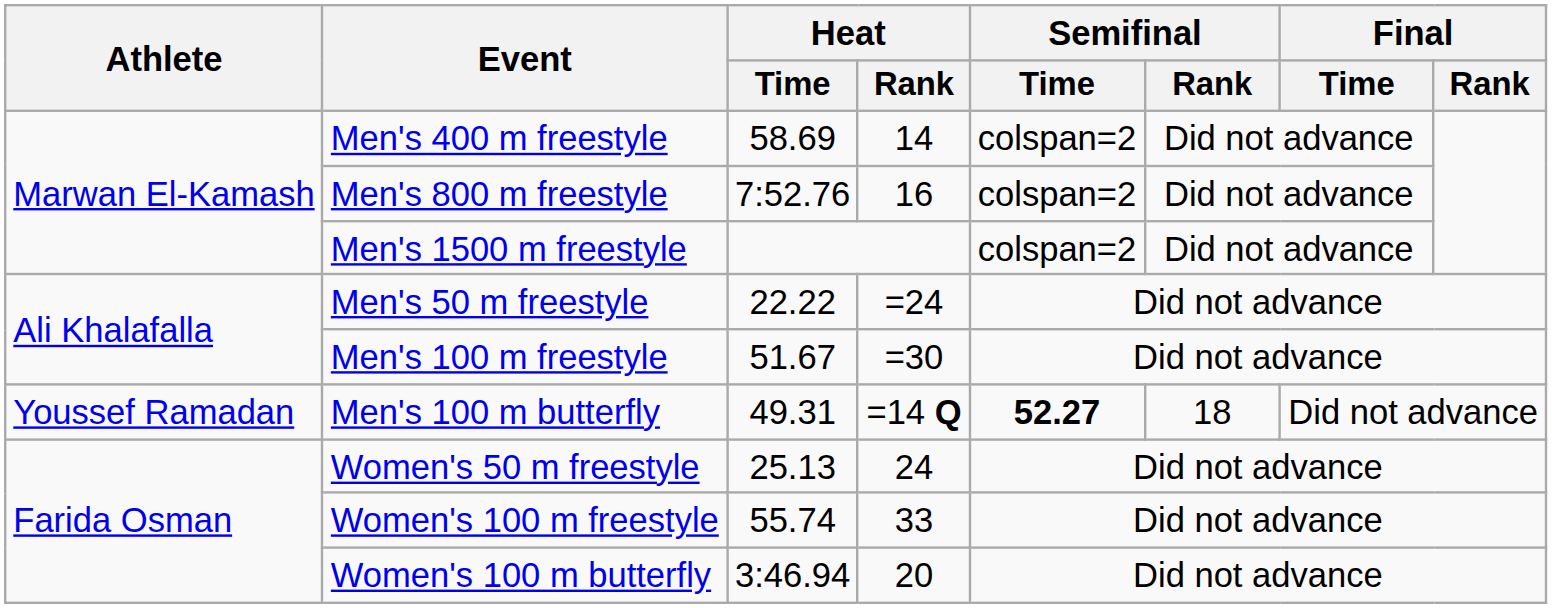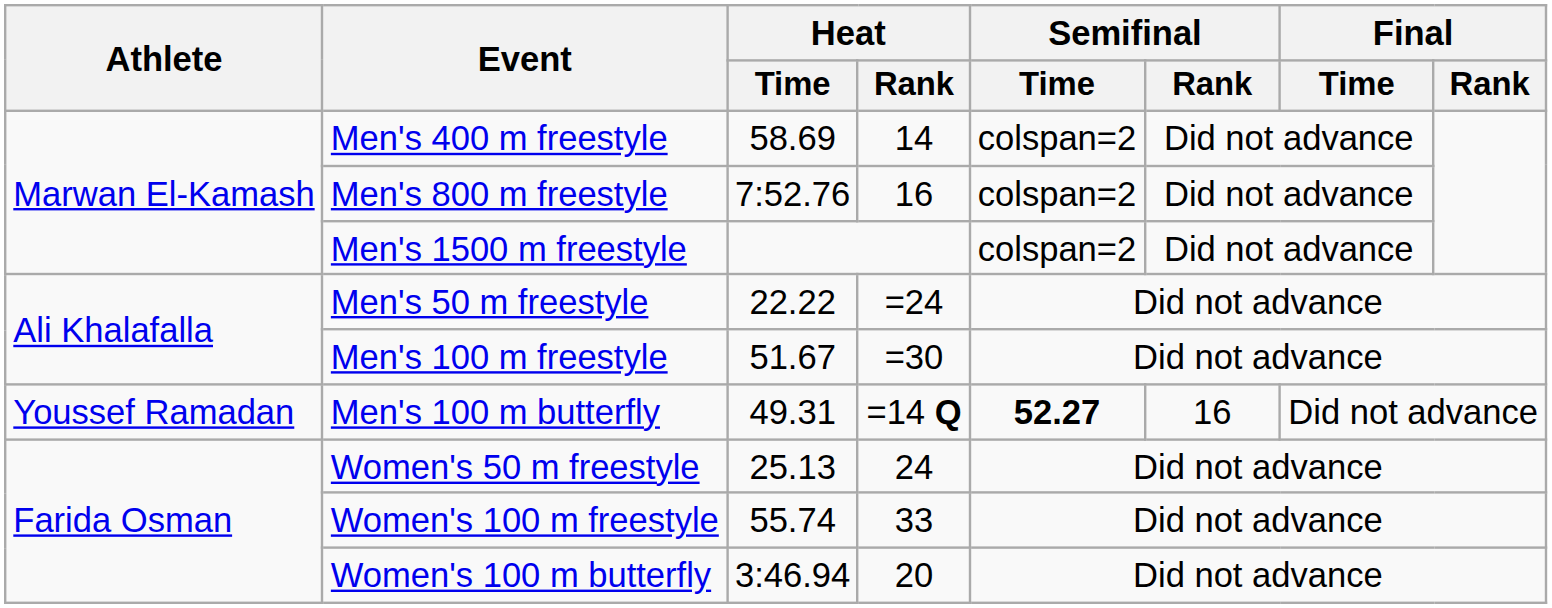(1212, 412) 18 -> (1212, 412) 16
